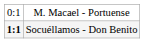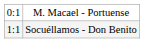(14, 29) bold -> (14, 29) normal
